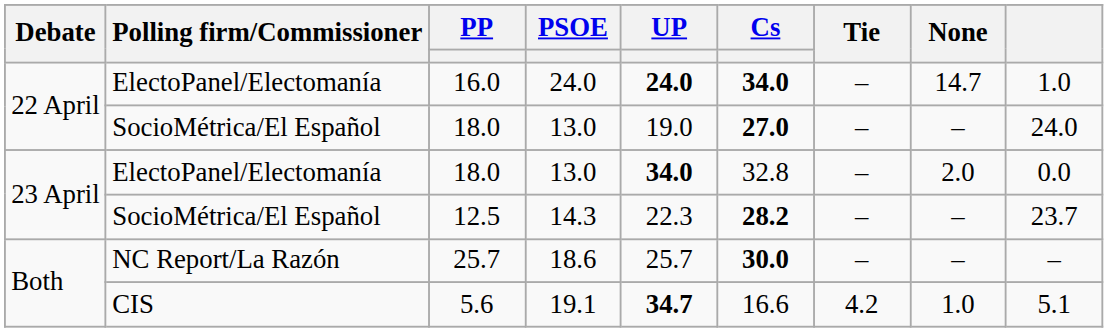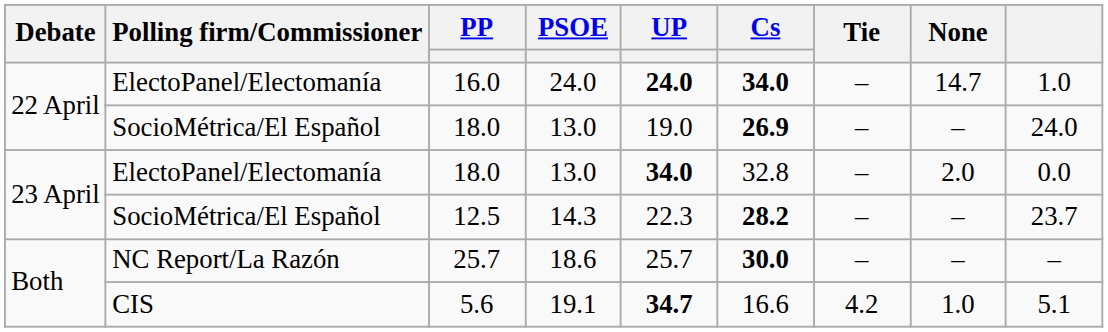(765, 127) 27.0 -> (765, 127) 26.9
